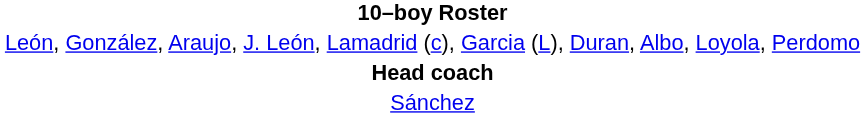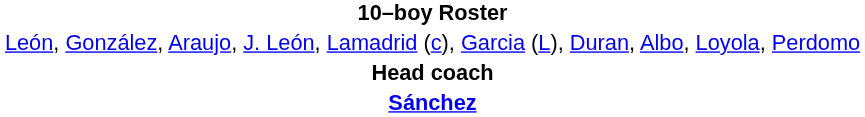(433, 102) normal -> (433, 102) bold
